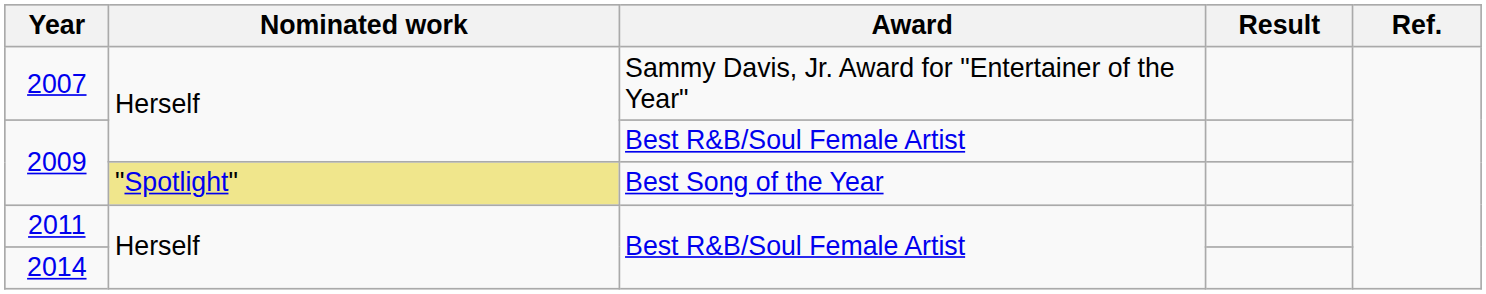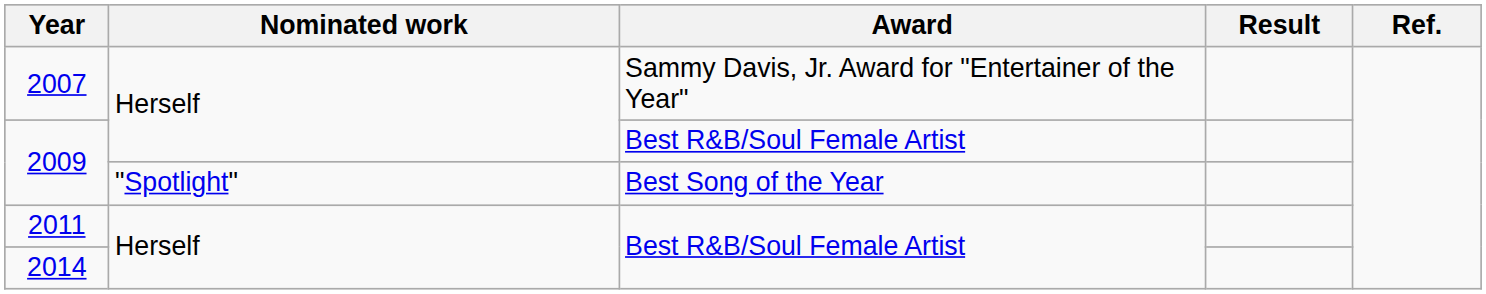(176, 182) khaki background -> (176, 182) no background
